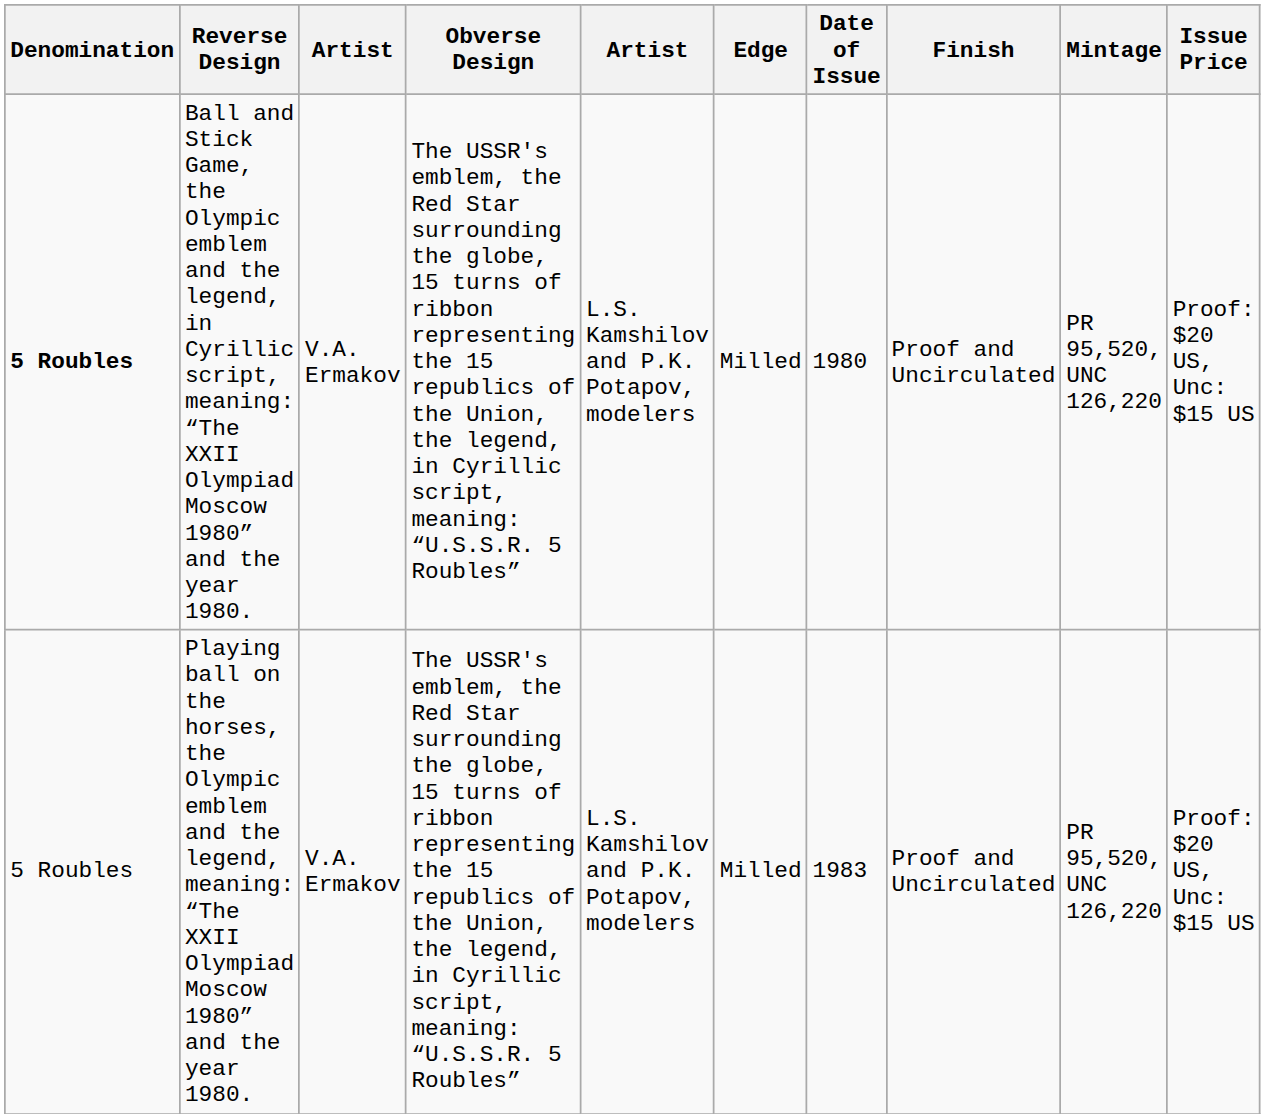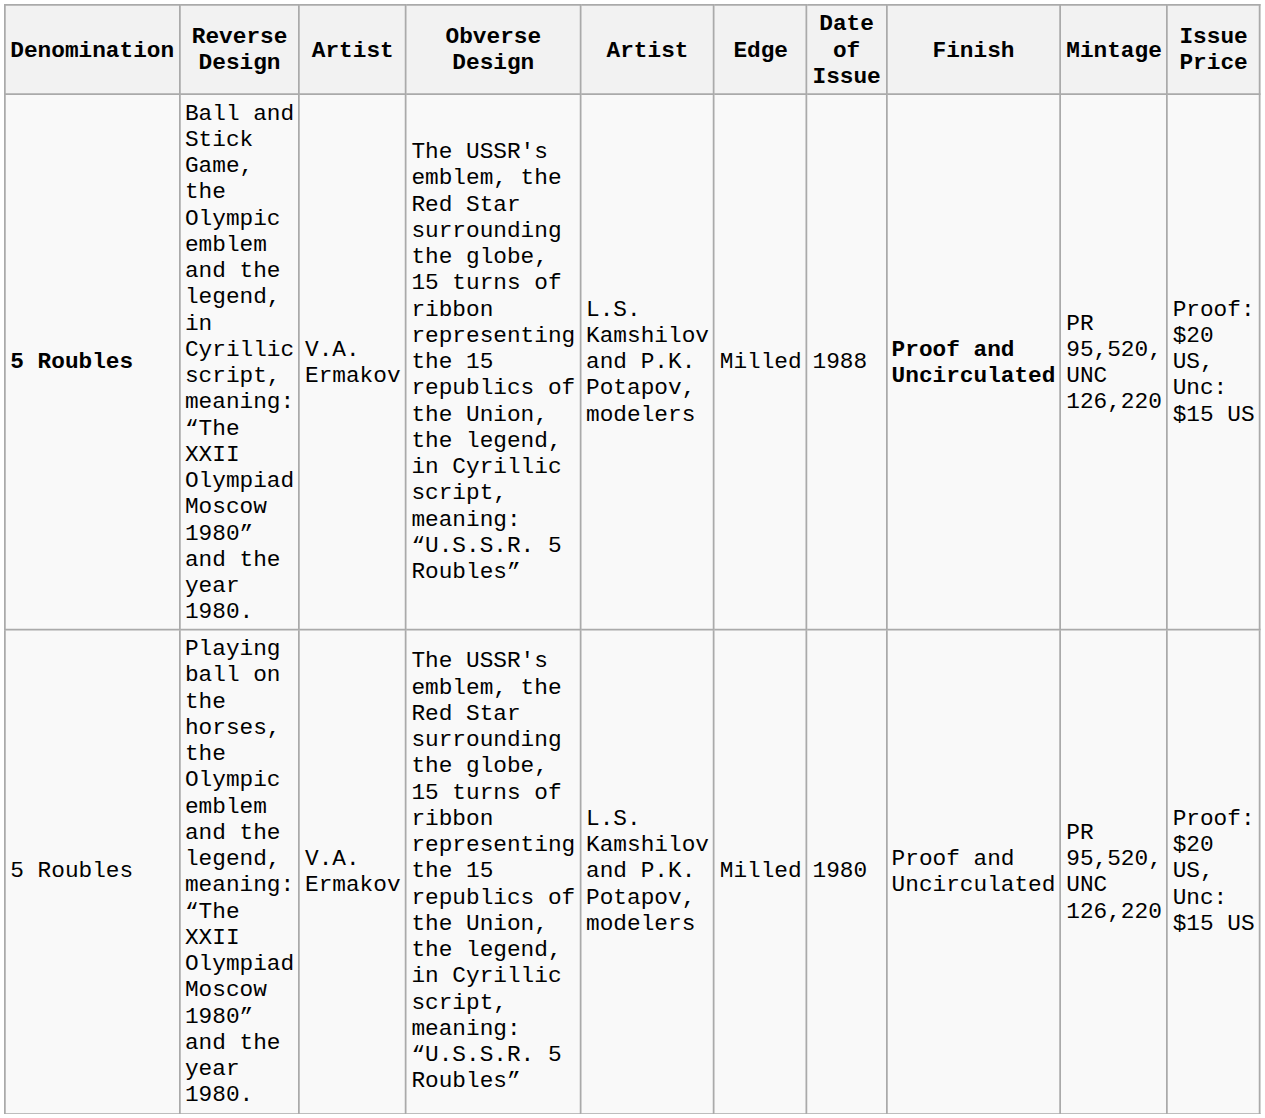(840, 362) 1980 -> (840, 362) 1988
(974, 362) normal -> (974, 362) bold
(840, 872) 1983 -> (840, 872) 1980
